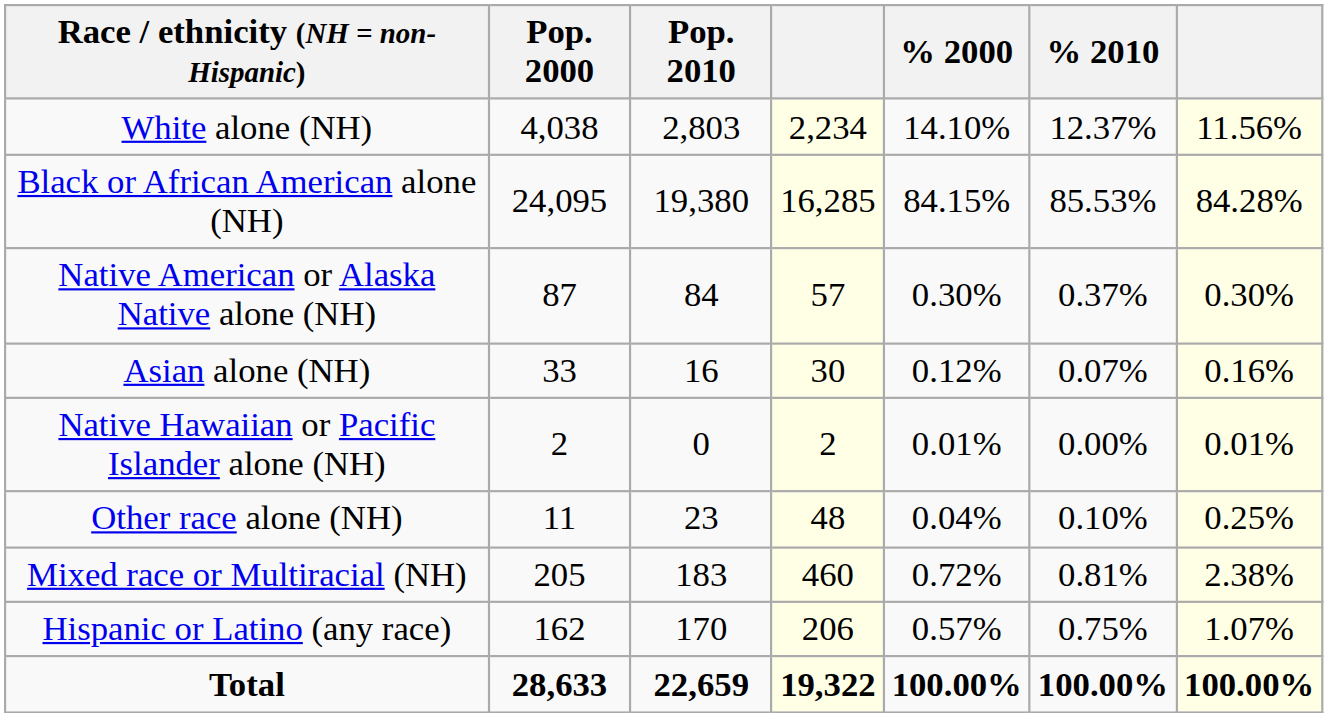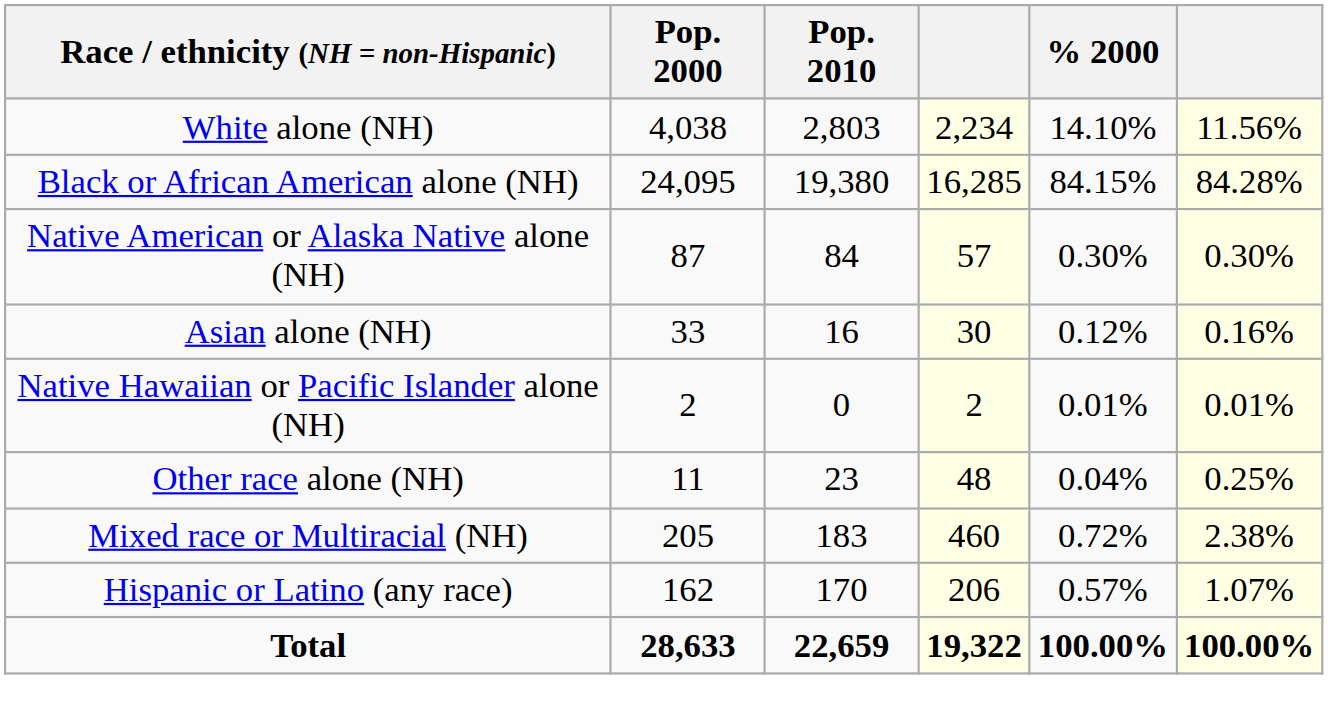- column: (1103, 51)
